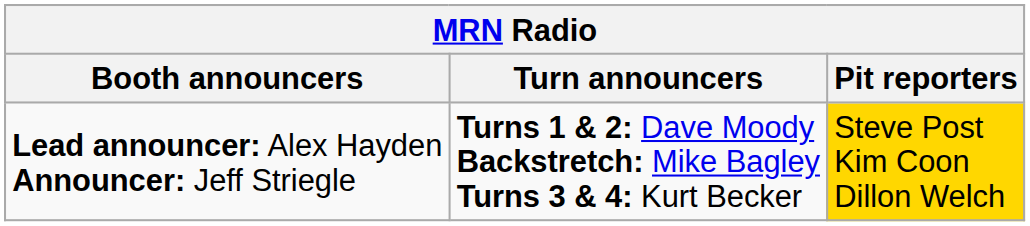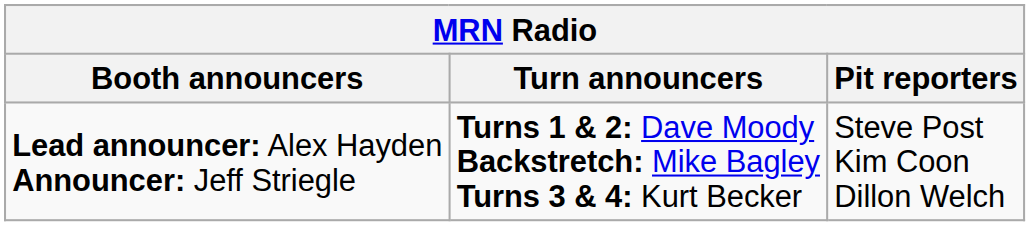(920, 162) gold background -> (920, 162) no background
